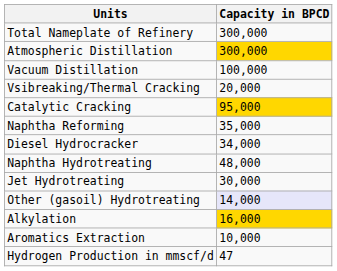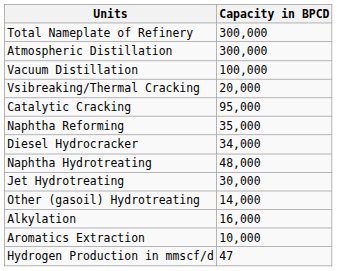(243, 51) gold background -> (243, 51) no background
(240, 107) gold background -> (240, 107) no background
(240, 200) lavender background -> (240, 200) no background
(240, 219) gold background -> (240, 219) no background
